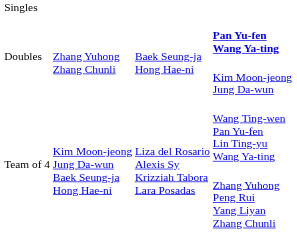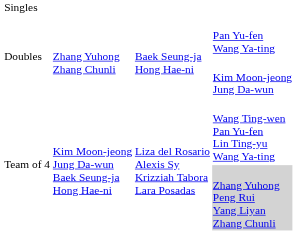(246, 42) bold -> (244, 42) normal
(246, 204) no background -> (246, 204) lightgrey background
